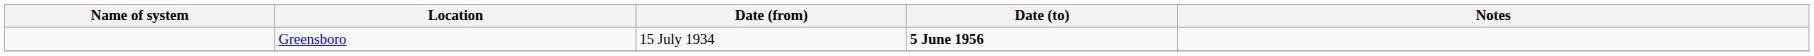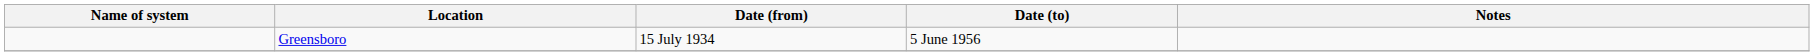(947, 39) bold -> (945, 39) normal
